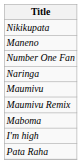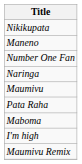(38, 105) Maumivu Remix -> (27, 105) Pata Raha
(27, 151) Pata Raha -> (38, 151) Maumivu Remix
